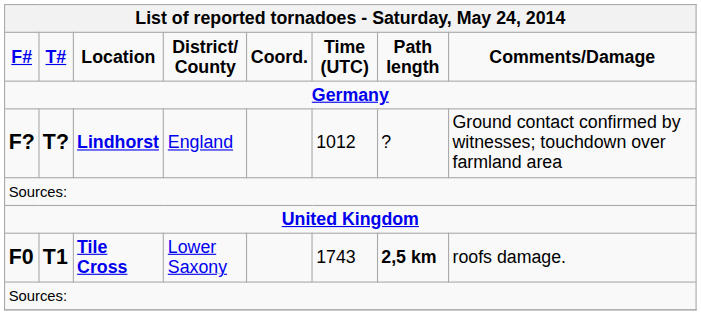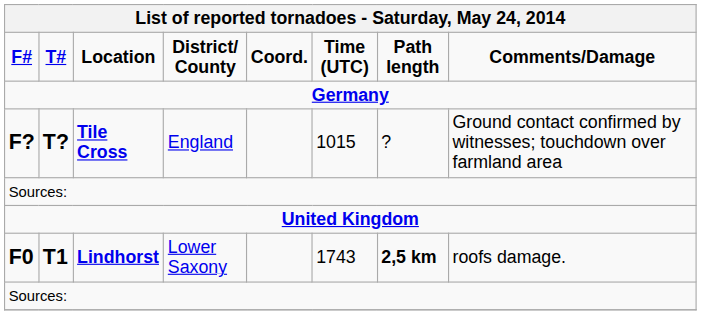(118, 143) Lindhorst -> (102, 143) Tile Cross
(336, 143) 1012 -> (336, 143) 1015
(102, 257) Tile Cross -> (118, 257) Lindhorst
